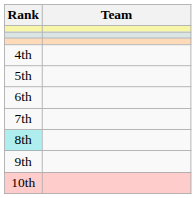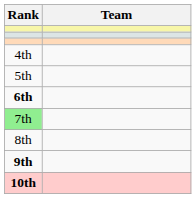(23, 97) normal -> (23, 97) bold
(23, 119) no background -> (23, 119) lightgreen background
(23, 140) paleturquoise background -> (23, 140) no background
(23, 161) normal -> (23, 161) bold
(23, 182) normal -> (23, 182) bold
